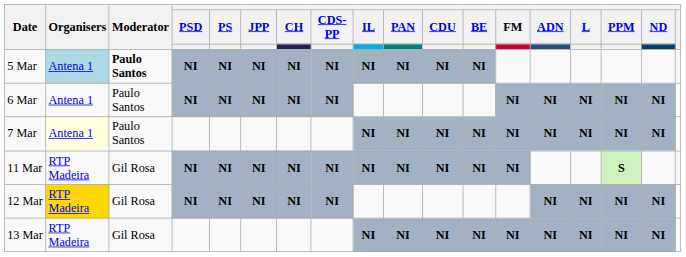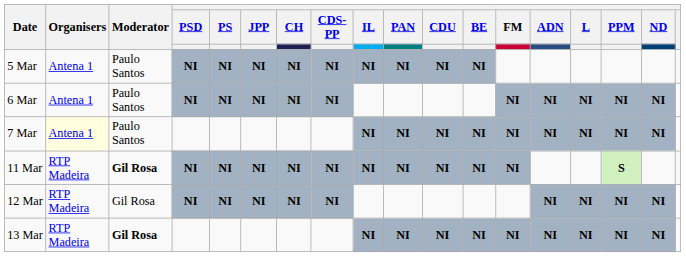(71, 66) lightblue background -> (71, 66) no background
(129, 66) bold -> (128, 66) normal
(133, 167) normal -> (134, 167) bold
(69, 201) gold background -> (69, 201) no background
(133, 234) normal -> (134, 234) bold
